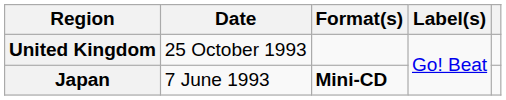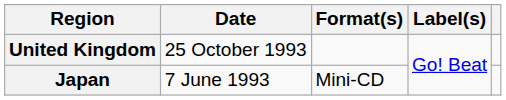(351, 79) bold -> (350, 79) normal
